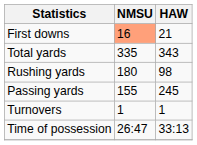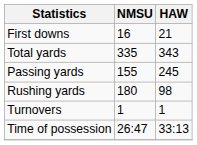(124, 33) lightsalmon background -> (124, 33) no background
rows swapped: (46, 72) <-> (45, 91)
